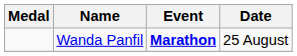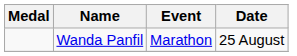(183, 40) bold -> (181, 40) normal
